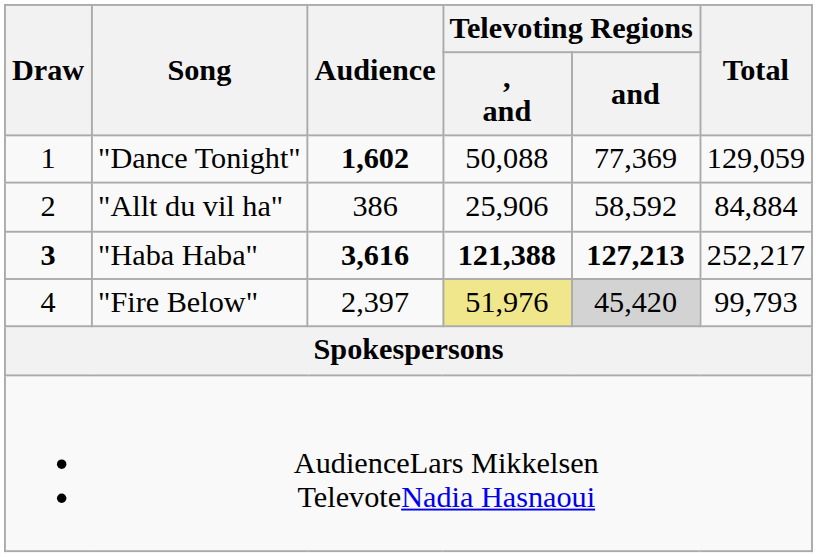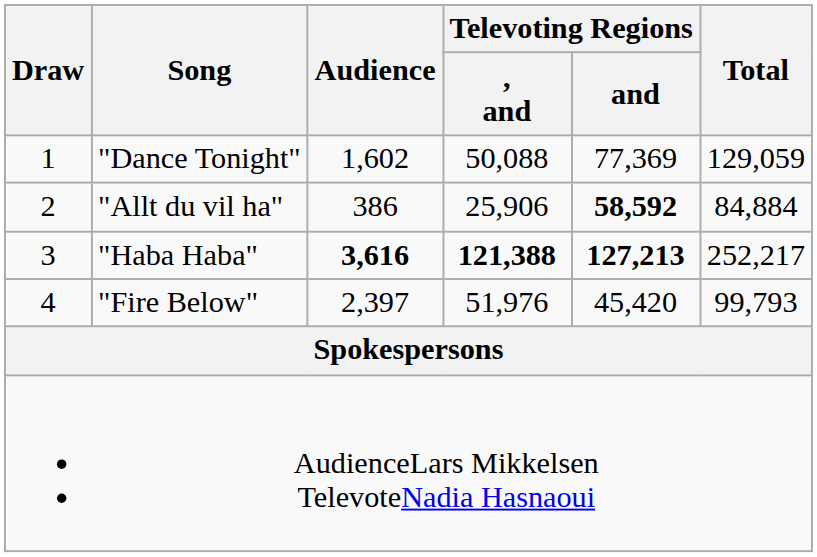(375, 158) bold -> (375, 158) normal
(635, 206) normal -> (635, 206) bold
(48, 254) bold -> (48, 254) normal
(507, 302) khaki background -> (507, 302) no background
(635, 302) lightgrey background -> (635, 302) no background
